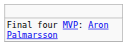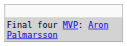(58, 30) no background -> (58, 30) lightgrey background
